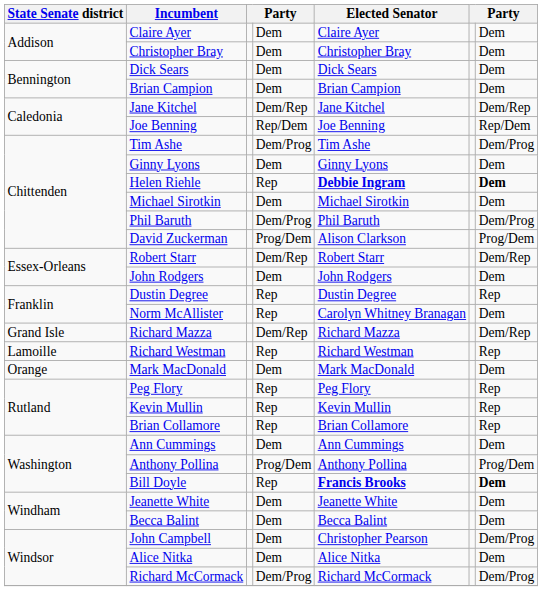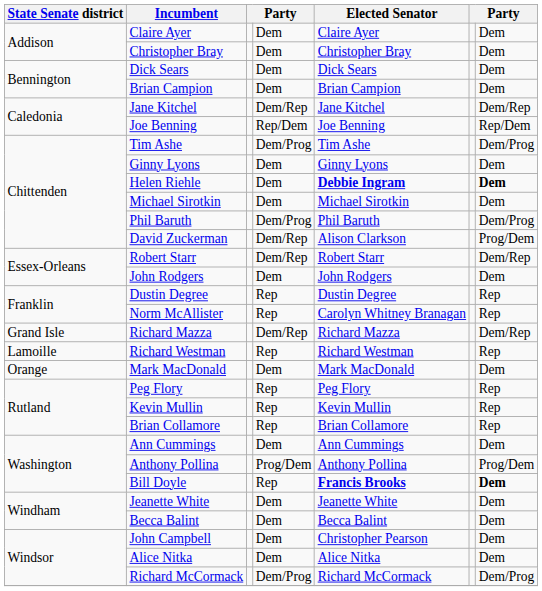(267, 182) Rep -> (269, 182) Dem
(284, 239) Prog/Dem -> (282, 239) Dem/Rep
(492, 313) Dem -> (490, 313) Rep
(506, 538) Dem/Prog -> (492, 538) Dem
